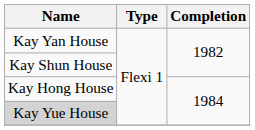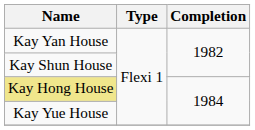(61, 88) no background -> (61, 88) khaki background
(61, 112) lightgrey background -> (61, 112) no background
